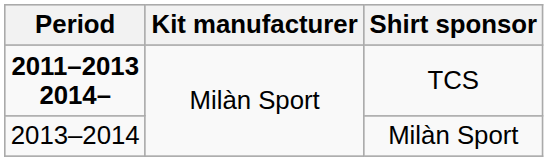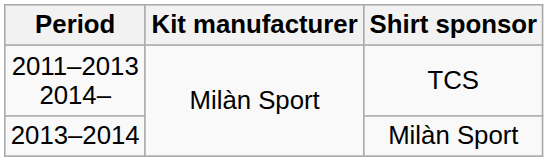(75, 80) bold -> (75, 80) normal
